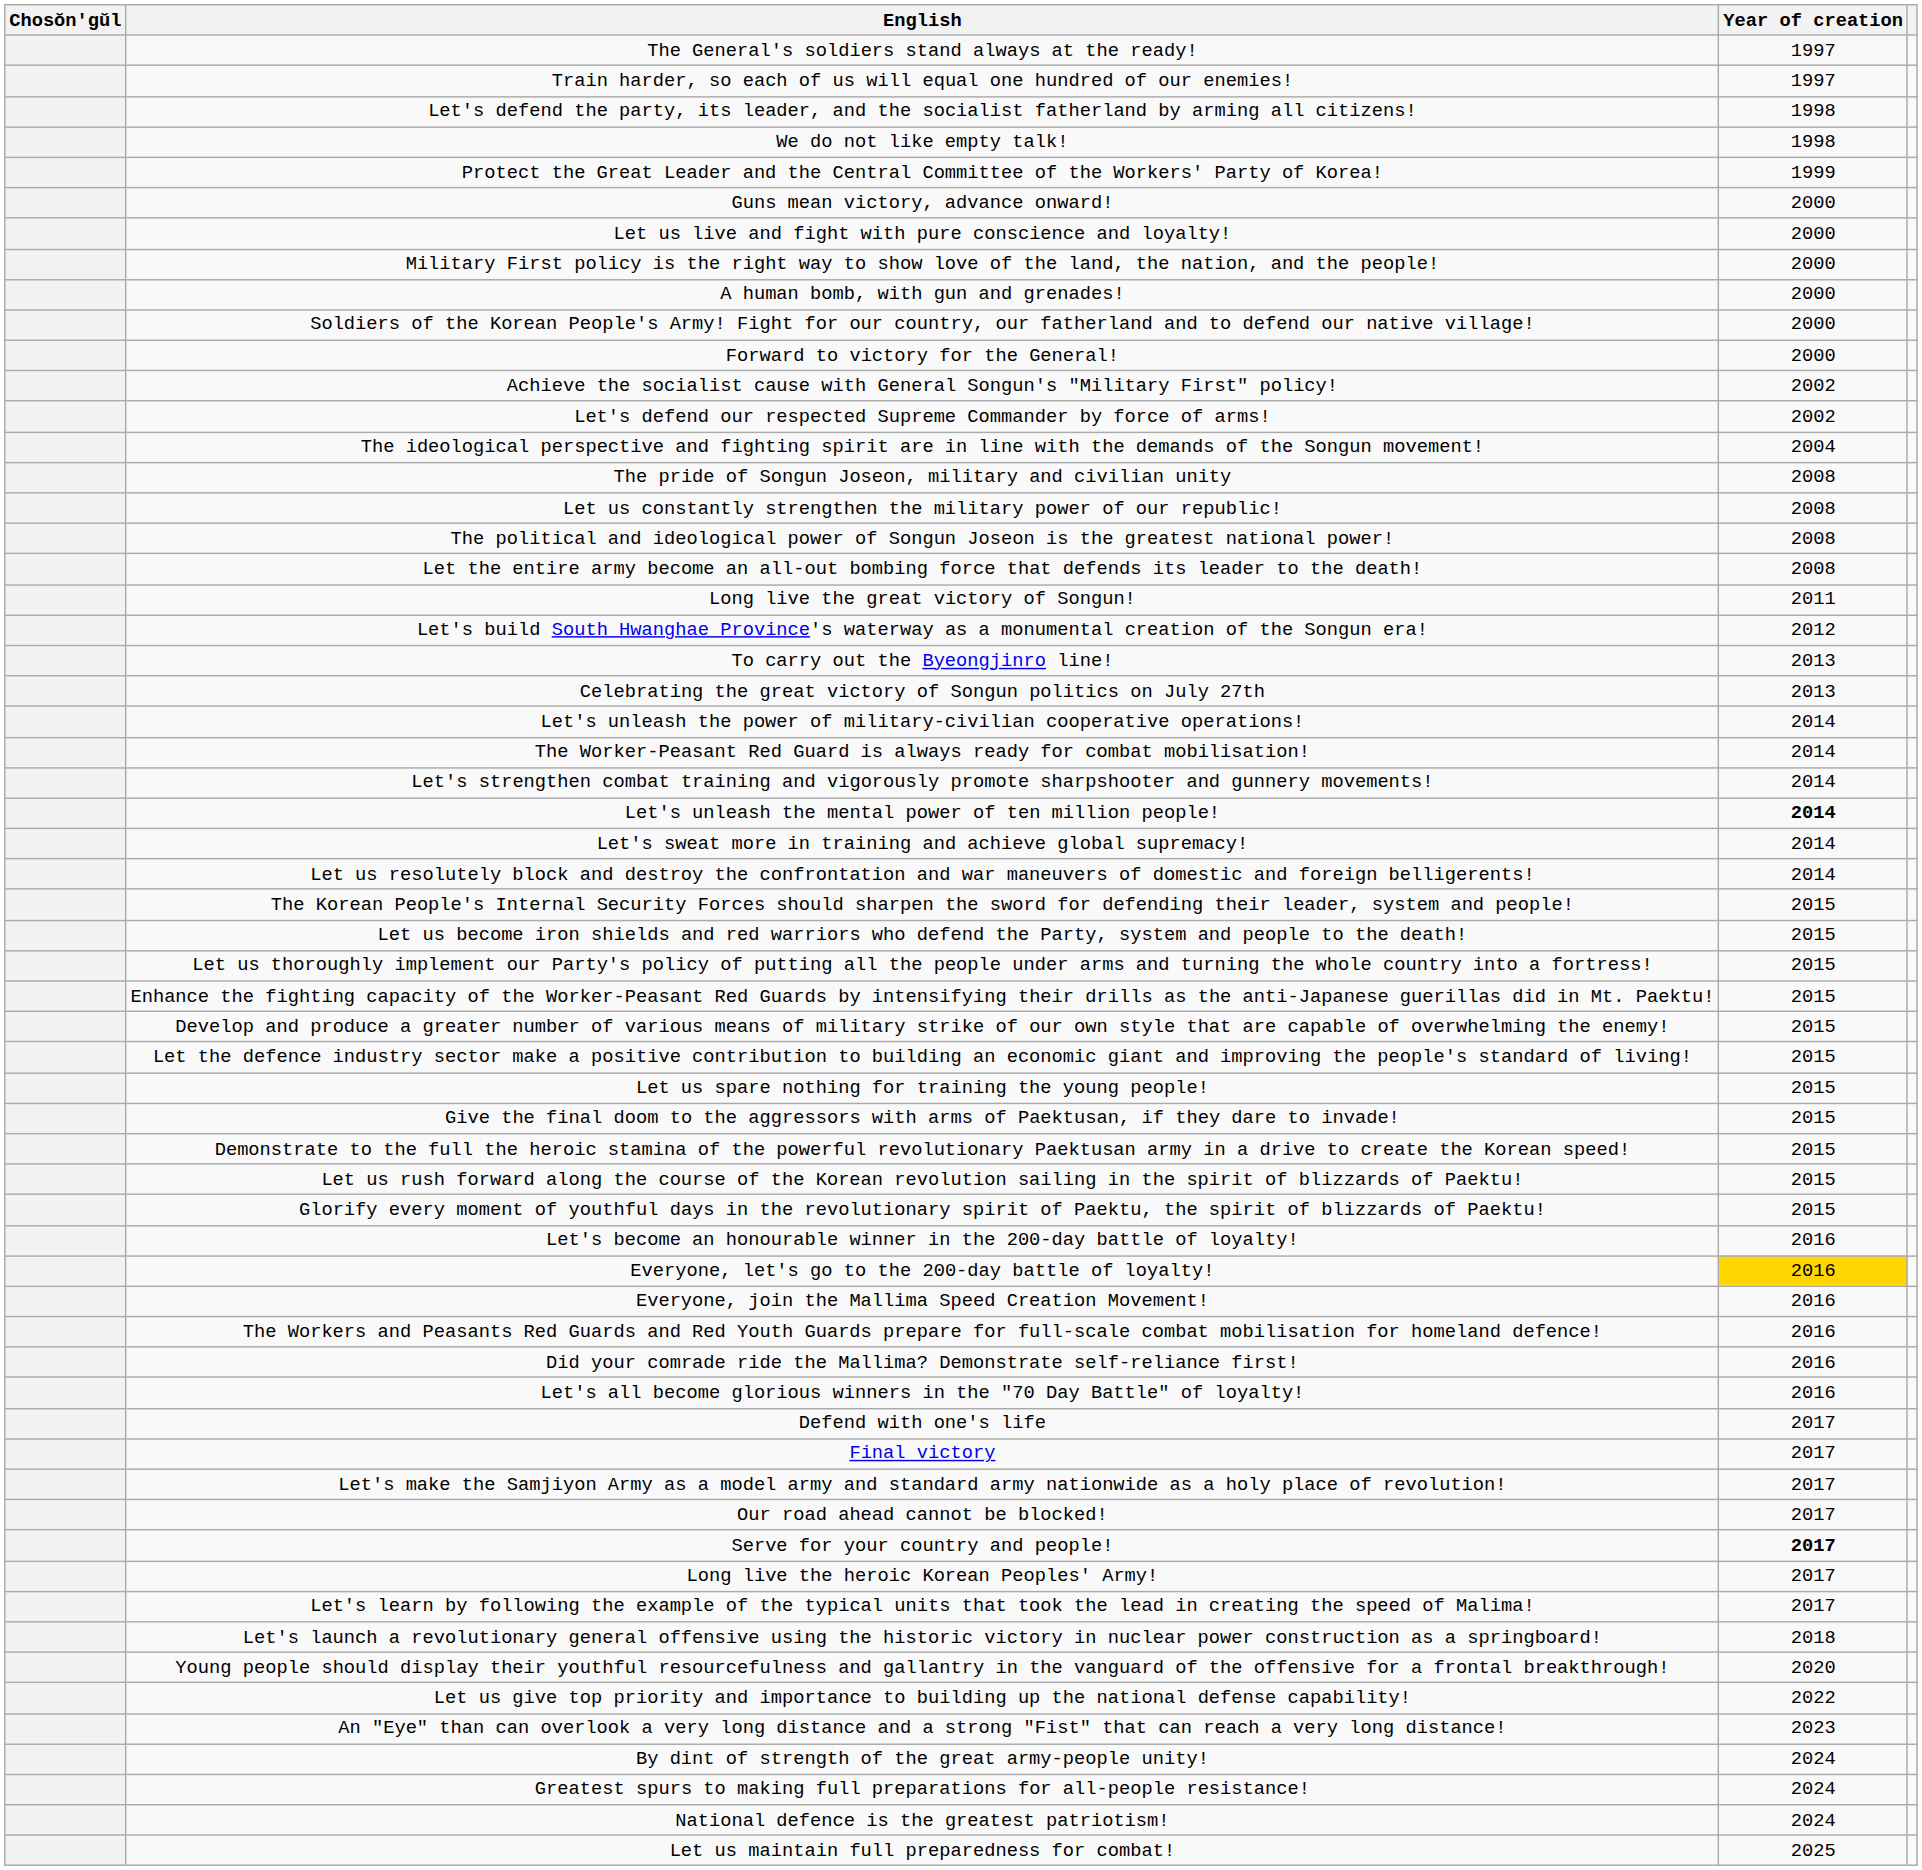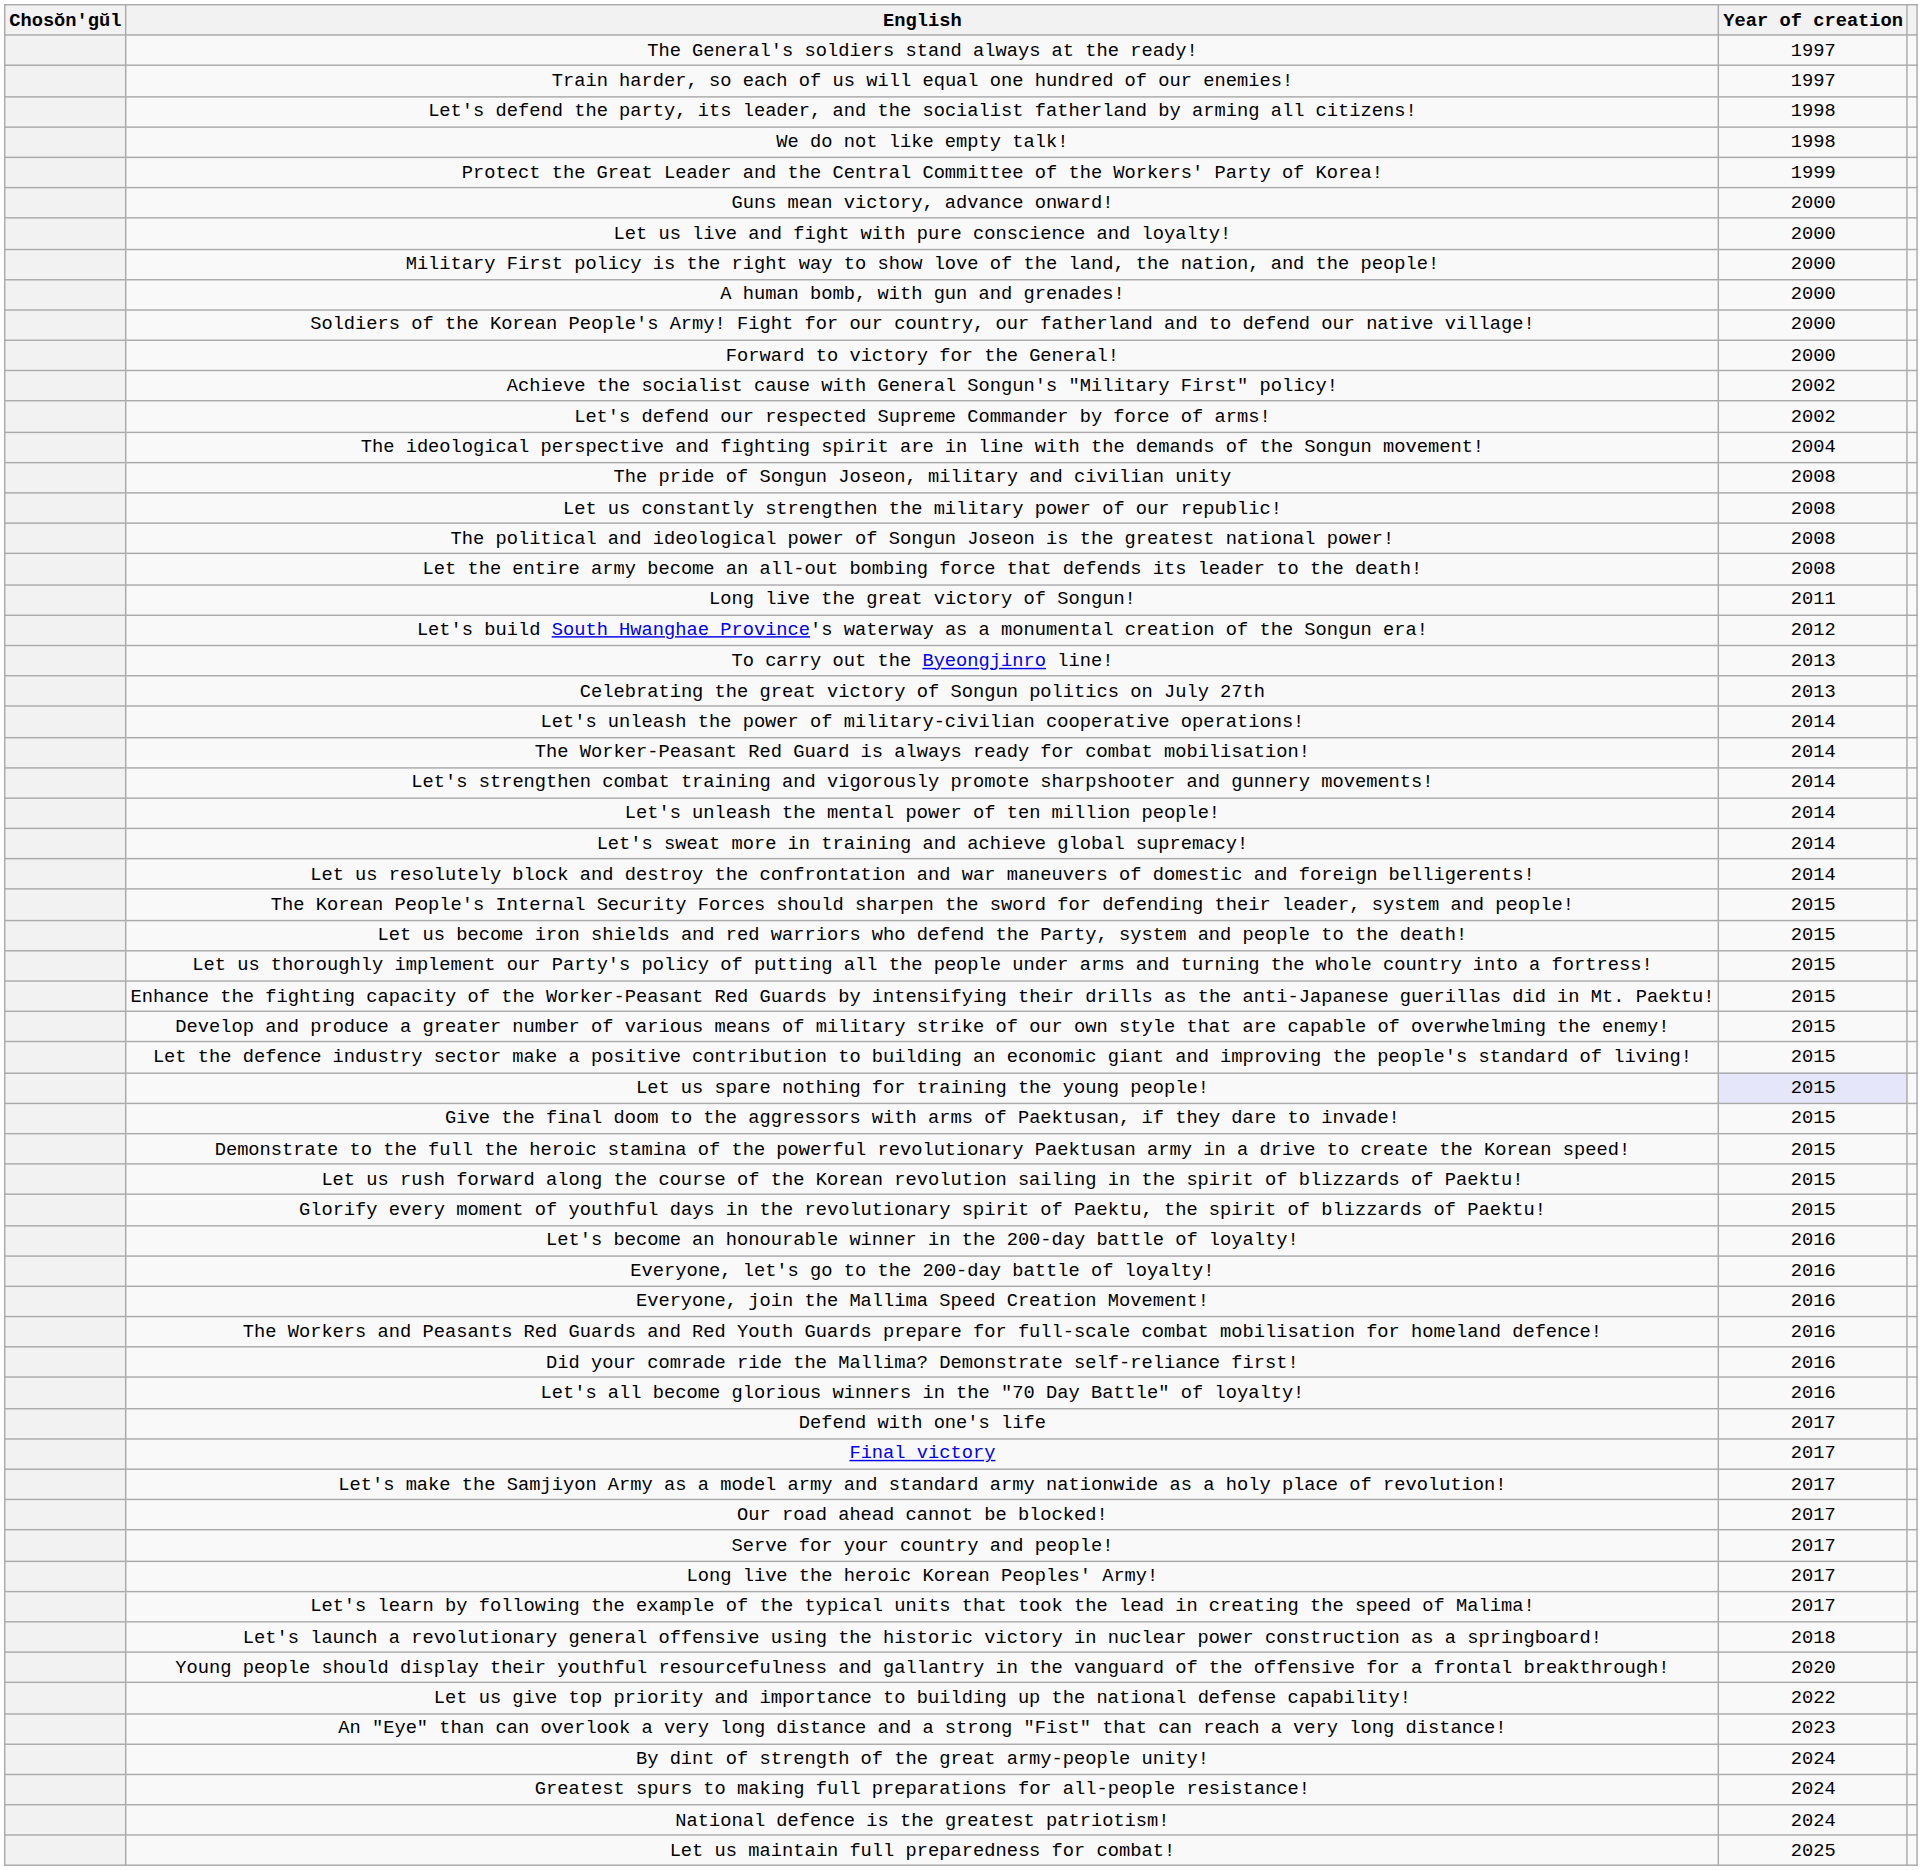(1813, 813) bold -> (1813, 813) normal
(1813, 1088) no background -> (1813, 1088) lavender background
(1813, 1271) gold background -> (1813, 1271) no background
(1813, 1545) bold -> (1813, 1545) normal
